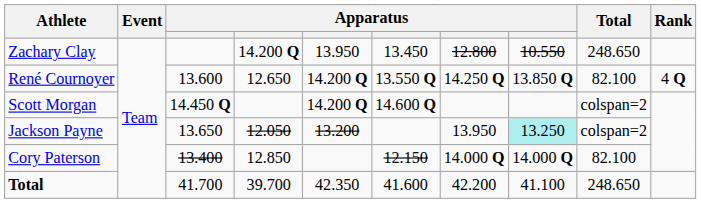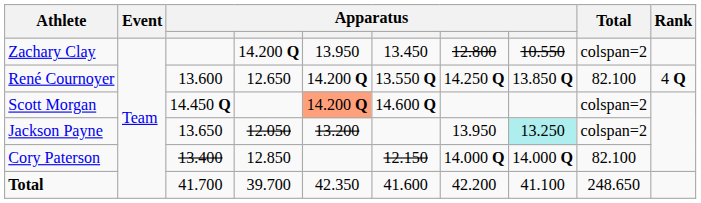(614, 52) 248.650 -> (614, 52) colspan=2
(337, 105) no background -> (337, 105) lightsalmon background
